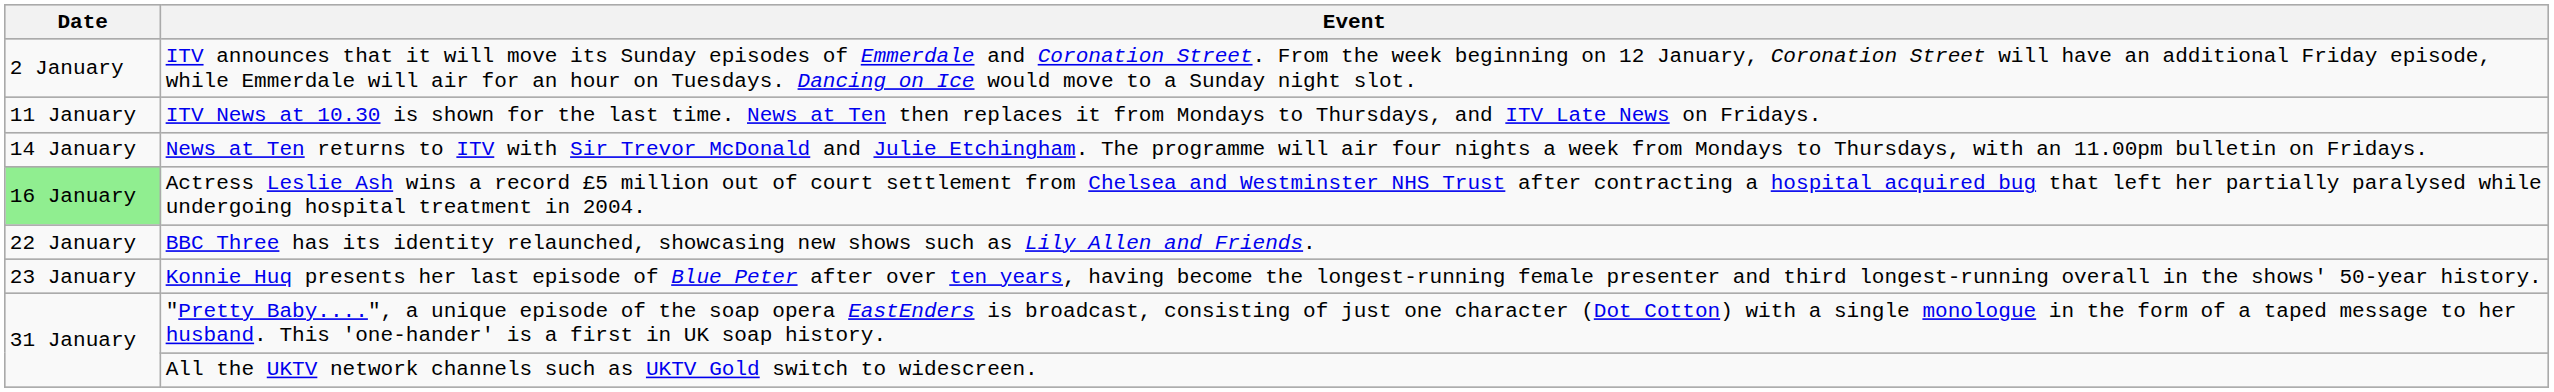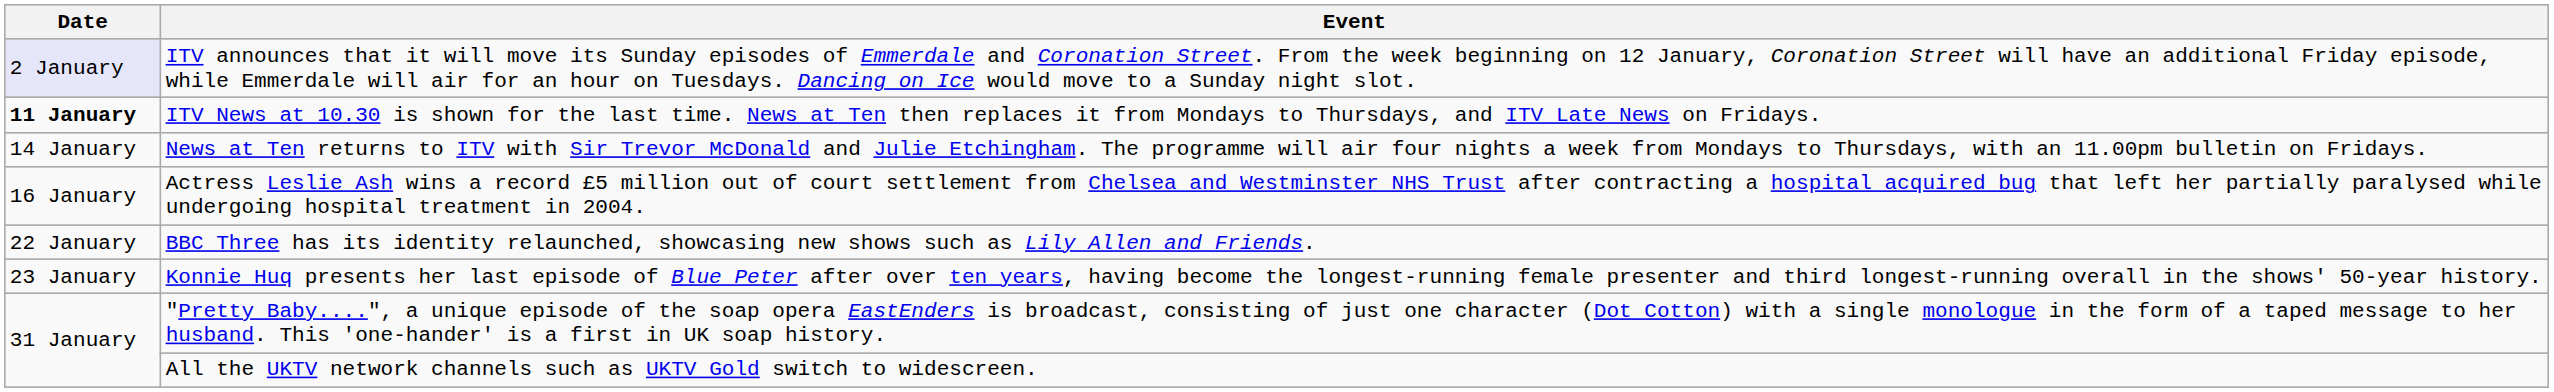(67, 68) no background -> (67, 68) lavender background
(73, 115) normal -> (73, 115) bold
(73, 196) lightgreen background -> (73, 196) no background
